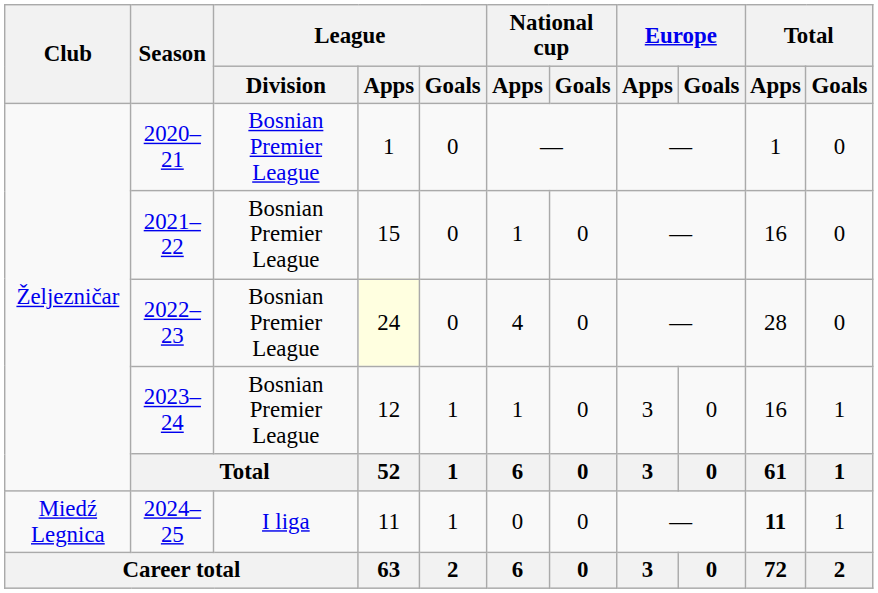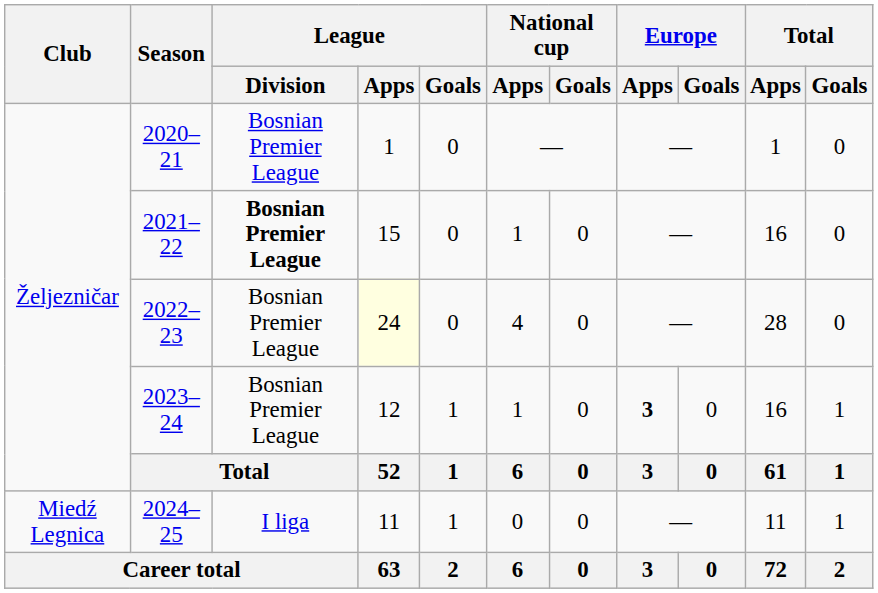(286, 234) normal -> (285, 234) bold
(648, 409) normal -> (648, 409) bold
(775, 521) bold -> (775, 521) normal
